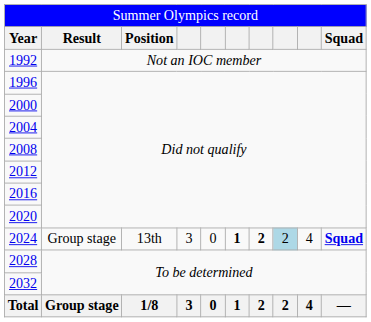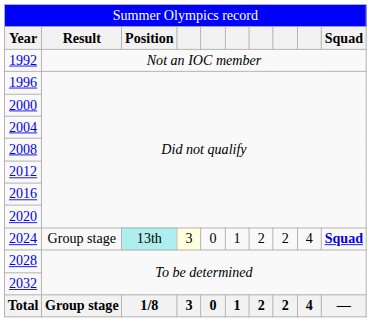(149, 238) no background -> (149, 238) paleturquoise background
(189, 238) no background -> (189, 238) lightyellow background
(237, 238) bold -> (237, 238) normal
(261, 238) bold -> (261, 238) normal
(285, 238) lightblue background -> (285, 238) no background
